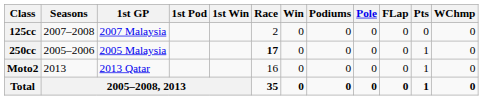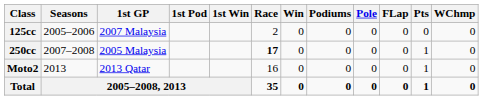(69, 31) 2007–2008 -> (69, 31) 2005–2006
(69, 49) 2005–2006 -> (69, 49) 2007–2008
